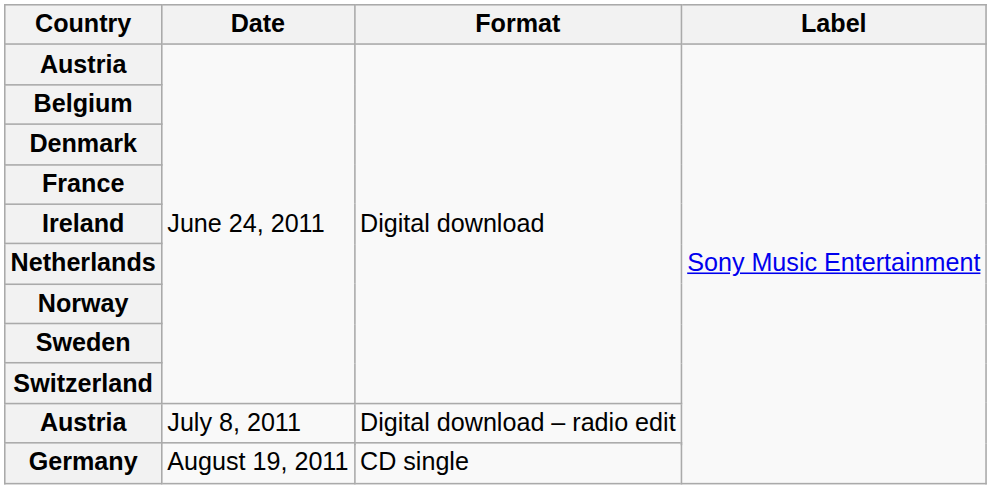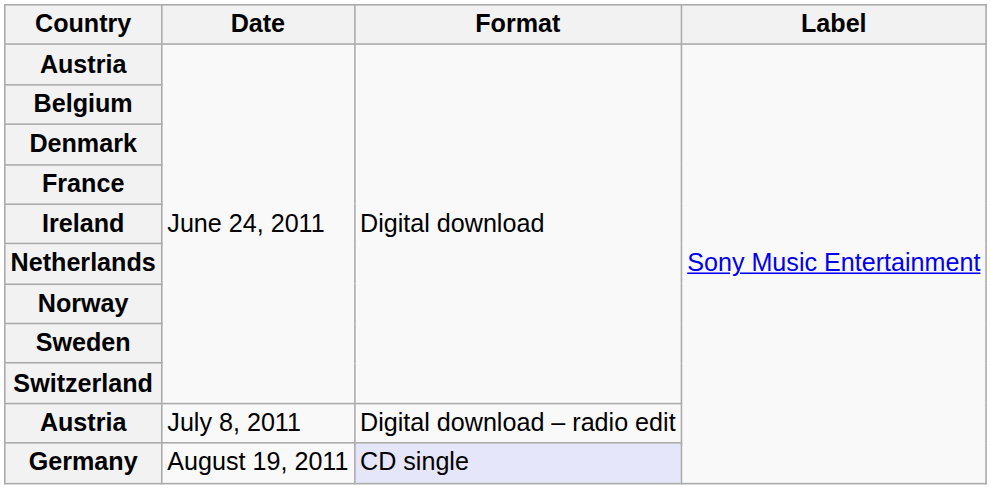(414, 462) no background -> (414, 462) lavender background
